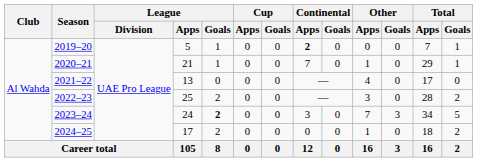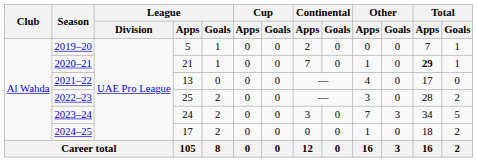(307, 47) bold -> (307, 47) normal
(427, 64) normal -> (427, 64) bold
(218, 115) bold -> (218, 115) normal
